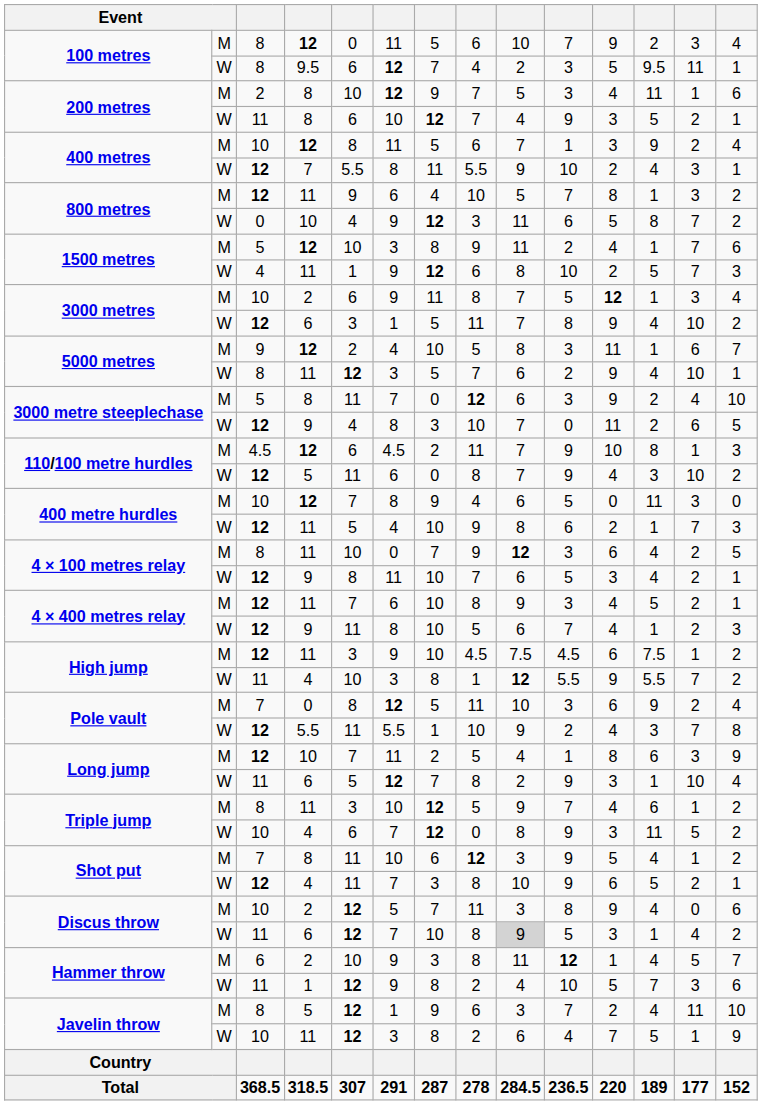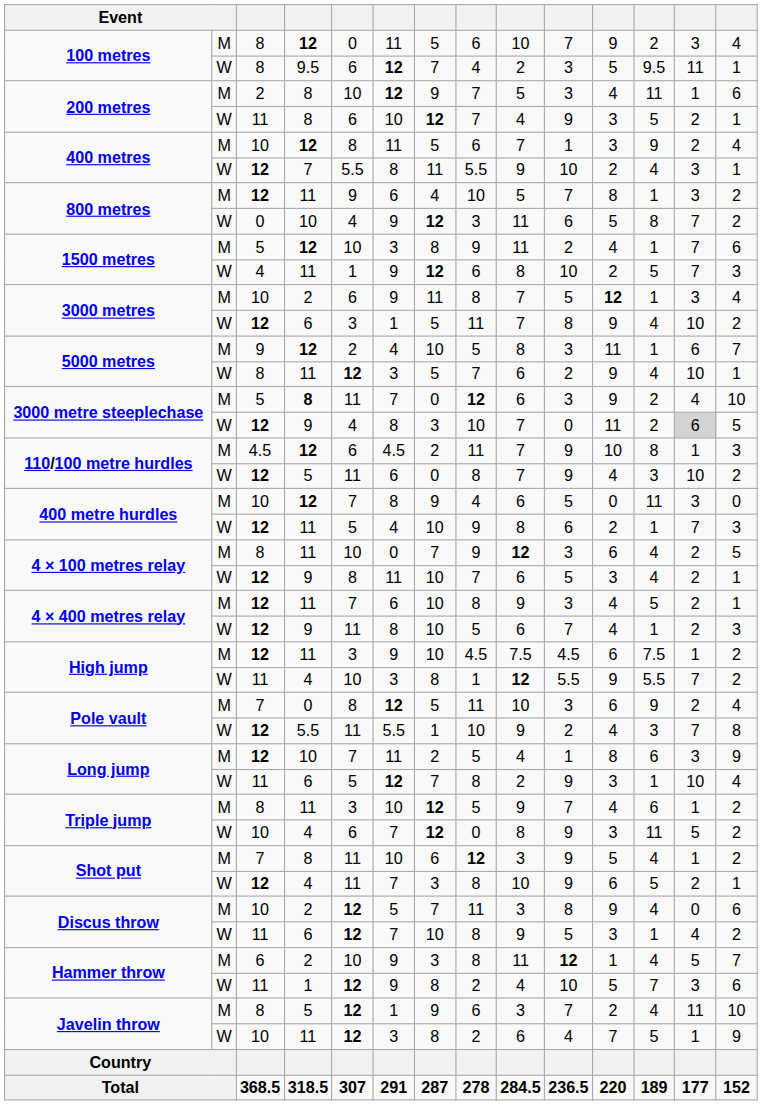(308, 400) normal -> (308, 400) bold
(695, 425) no background -> (695, 425) lightgrey background
(521, 935) lightgrey background -> (521, 935) no background
